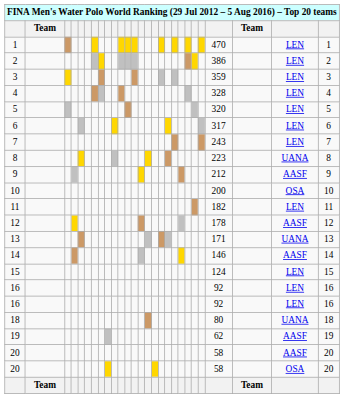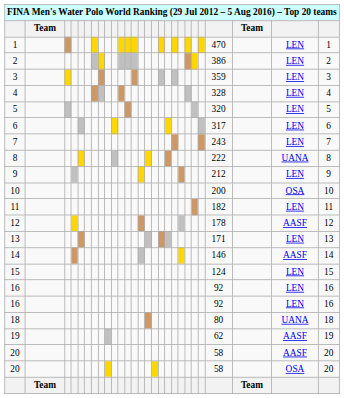(219, 158) 223 -> (219, 158) 222
(295, 174) AASF -> (295, 174) LEN
(295, 239) UANA -> (295, 239) LEN
